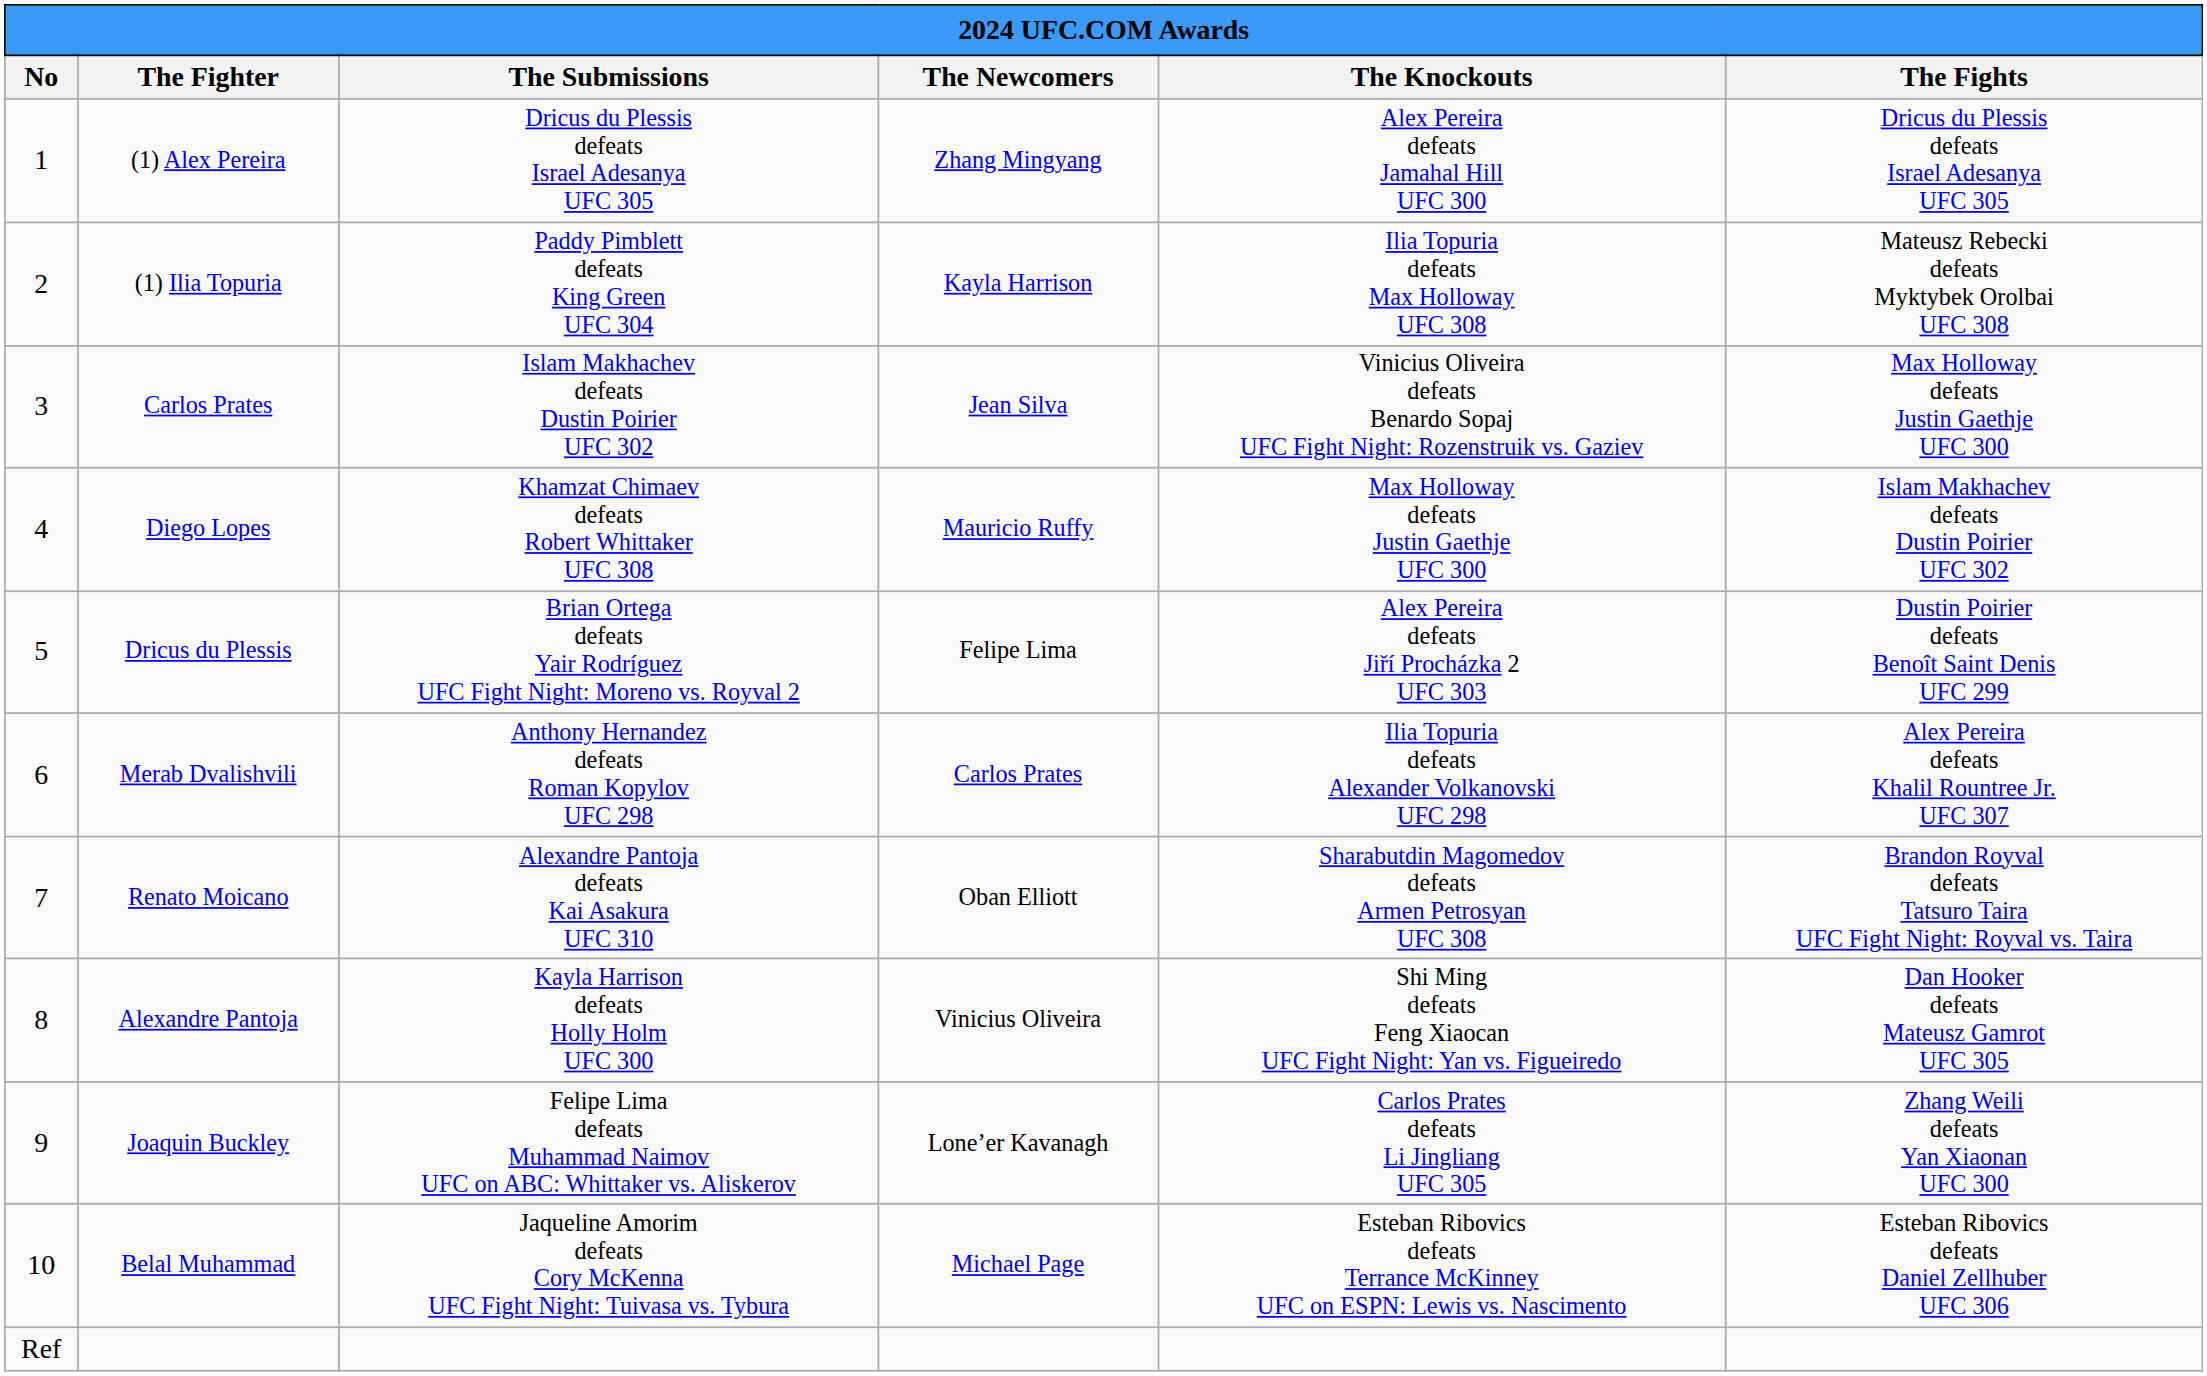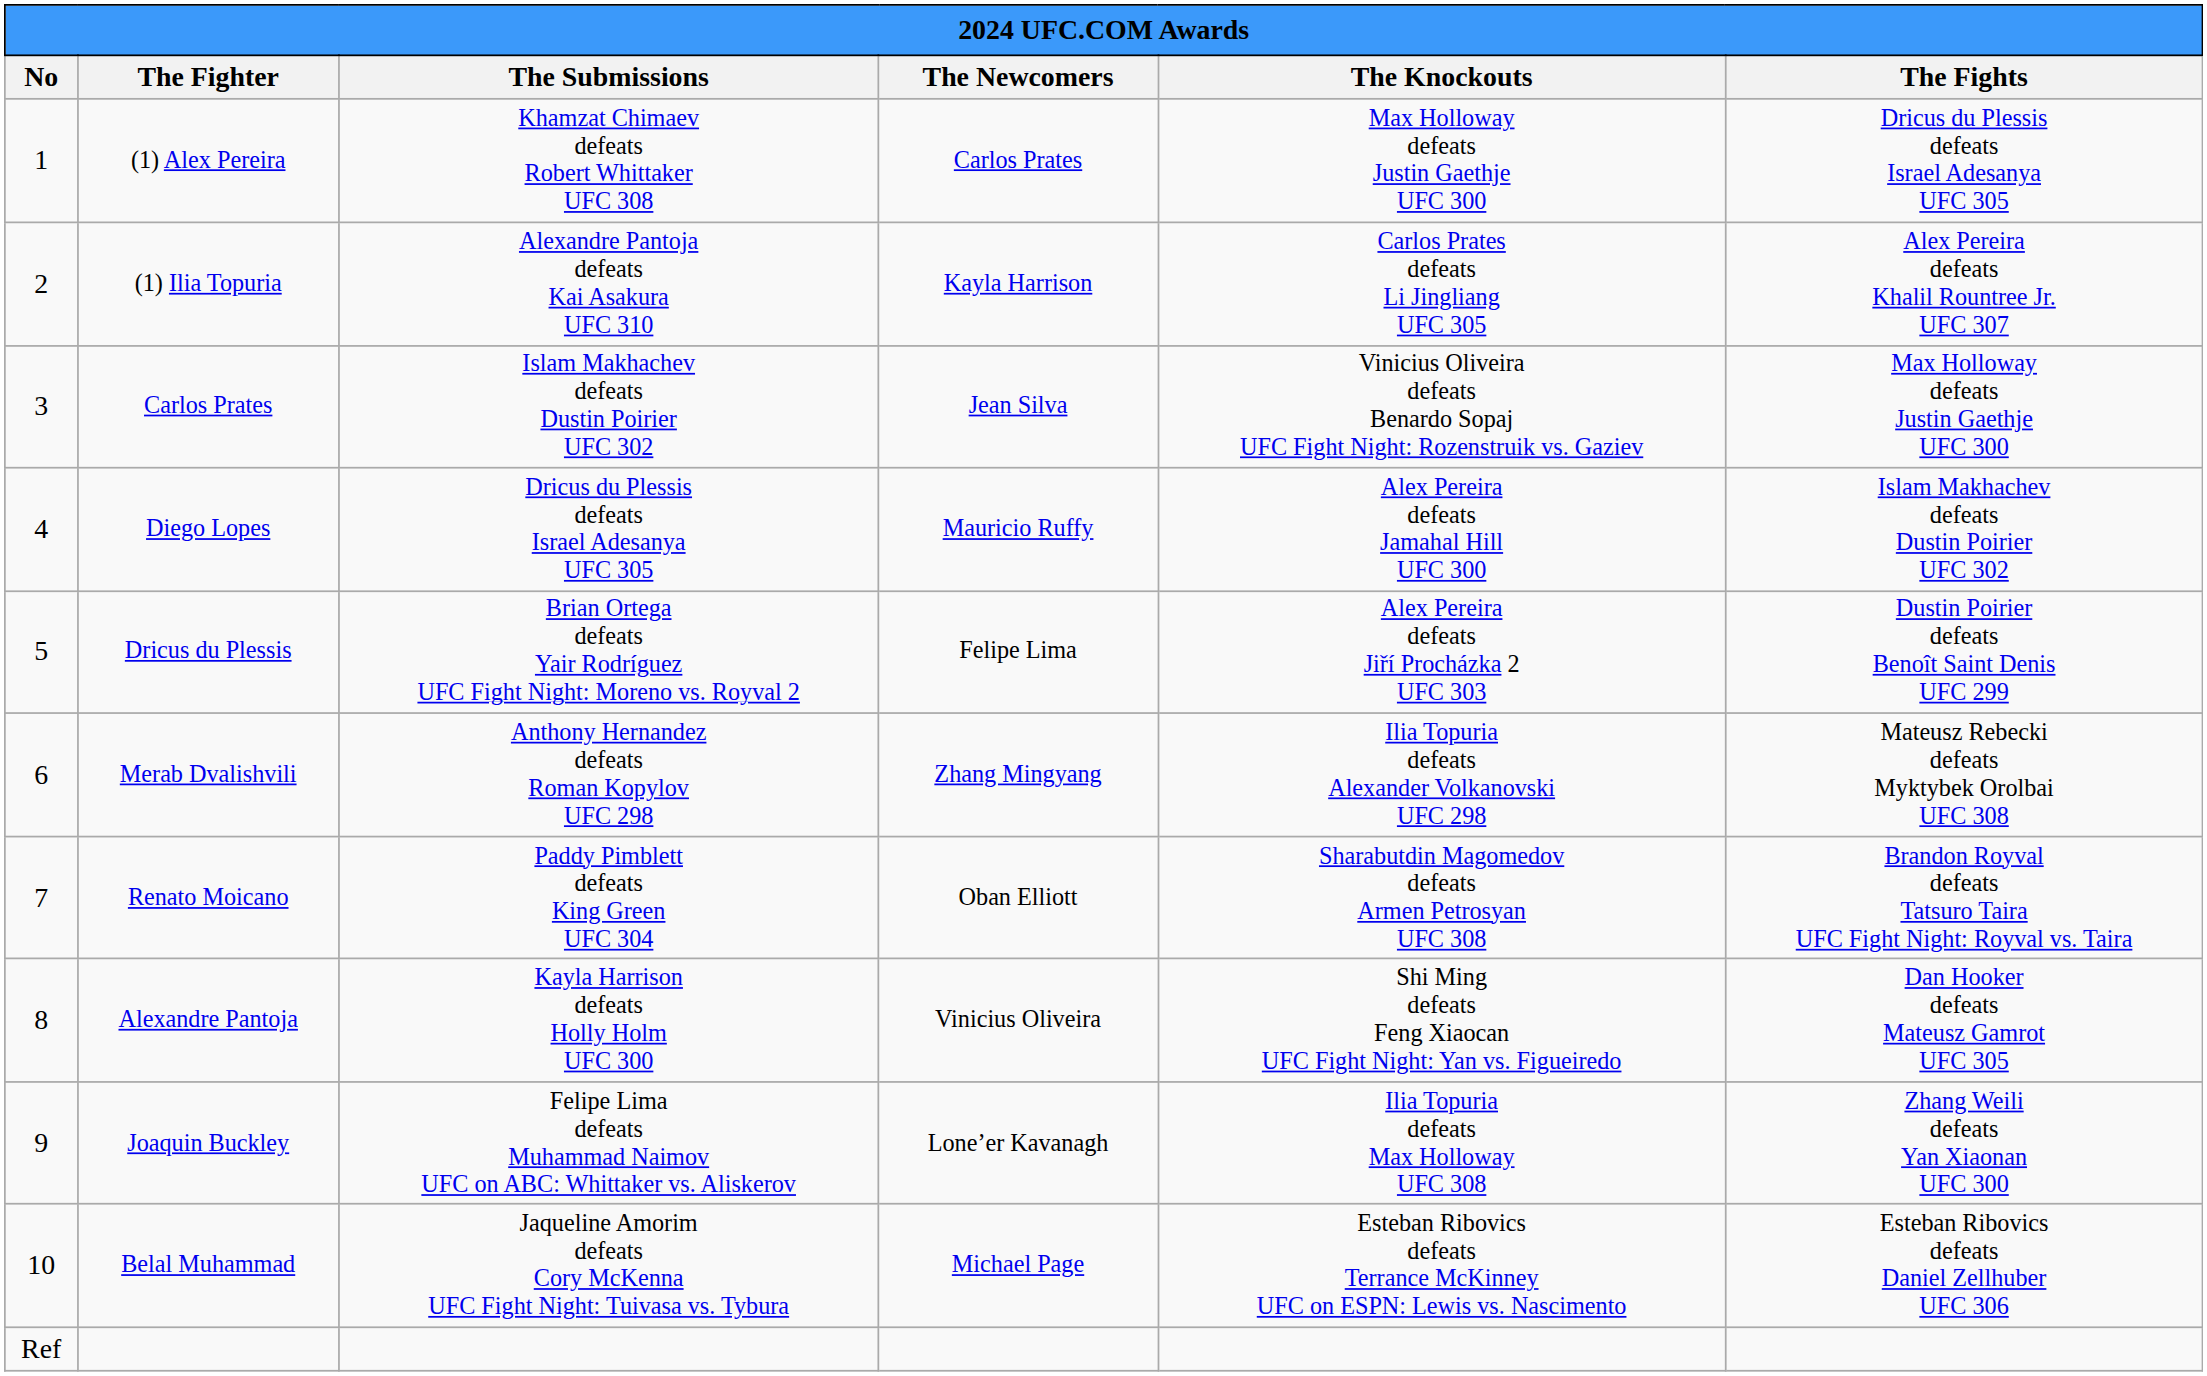(609, 160) Dricus du Plessis defeats Israel Adesanya UFC 305 -> (609, 160) Khamzat Chimaev defeats Robert Whittaker UFC 308
(1018, 160) Zhang Mingyang -> (1018, 160) Carlos Prates
(1442, 160) Alex Pereira defeats Jamahal Hill UFC 300 -> (1442, 160) Max Holloway defeats Justin Gaethje UFC 300
(609, 283) Paddy Pimblett defeats King Green UFC 304 -> (609, 283) Alexandre Pantoja defeats Kai Asakura UFC 310
(1442, 283) Ilia Topuria defeats Max Holloway UFC 308 -> (1442, 283) Carlos Prates defeats Li Jingliang UFC 305
(1964, 283) Mateusz Rebecki defeats Myktybek Orolbai UFC 308 -> (1964, 283) Alex Pereira defeats Khalil Rountree Jr. UFC 307
(609, 528) Khamzat Chimaev defeats Robert Whittaker UFC 308 -> (609, 528) Dricus du Plessis defeats Israel Adesanya UFC 305
(1442, 528) Max Holloway defeats Justin Gaethje UFC 300 -> (1442, 528) Alex Pereira defeats Jamahal Hill UFC 300
(1018, 774) Carlos Prates -> (1018, 774) Zhang Mingyang
(1964, 774) Alex Pereira defeats Khalil Rountree Jr. UFC 307 -> (1964, 774) Mateusz Rebecki defeats Myktybek Orolbai UFC 308
(609, 897) Alexandre Pantoja defeats Kai Asakura UFC 310 -> (609, 897) Paddy Pimblett defeats King Green UFC 304
(1442, 1142) Carlos Prates defeats Li Jingliang UFC 305 -> (1442, 1142) Ilia Topuria defeats Max Holloway UFC 308
